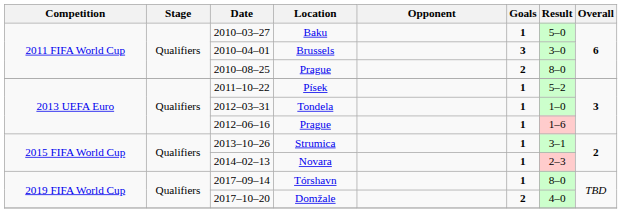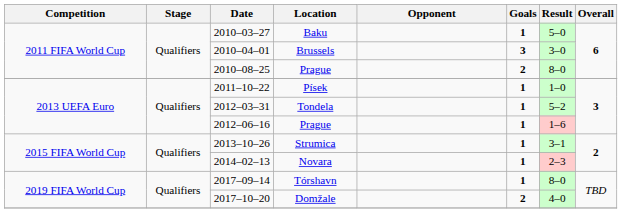(557, 88) 5–2 -> (557, 88) 1–0
(557, 106) 1–0 -> (557, 106) 5–2
